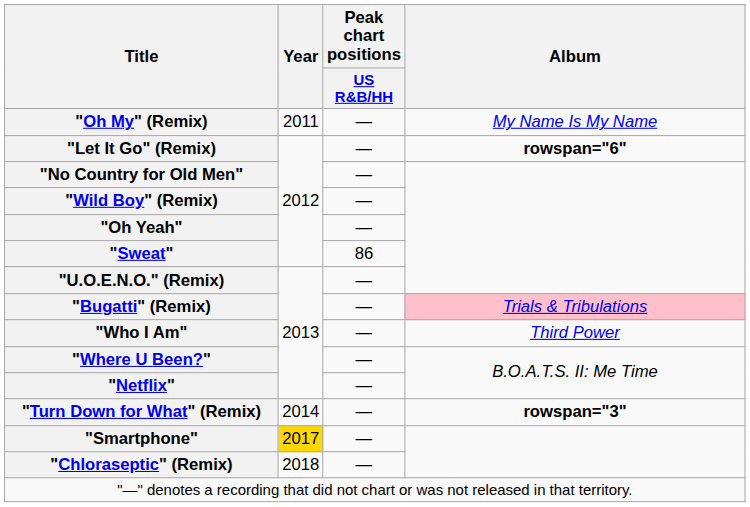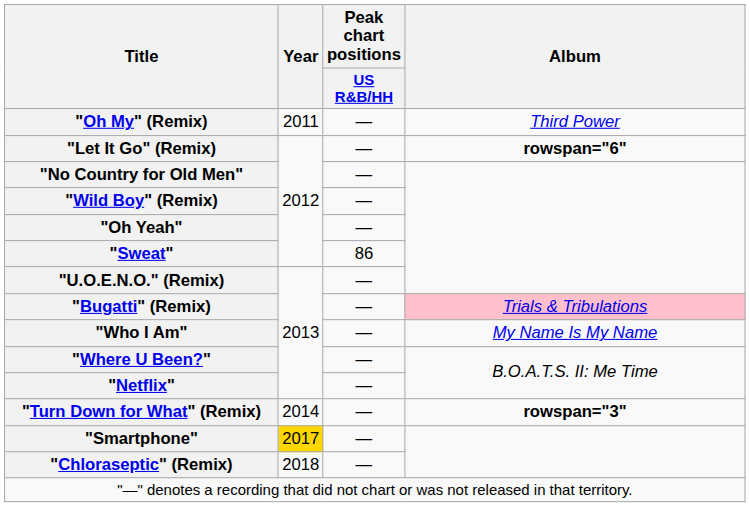(575, 121) My Name Is My Name -> (575, 121) Third Power
(575, 332) Third Power -> (575, 332) My Name Is My Name
